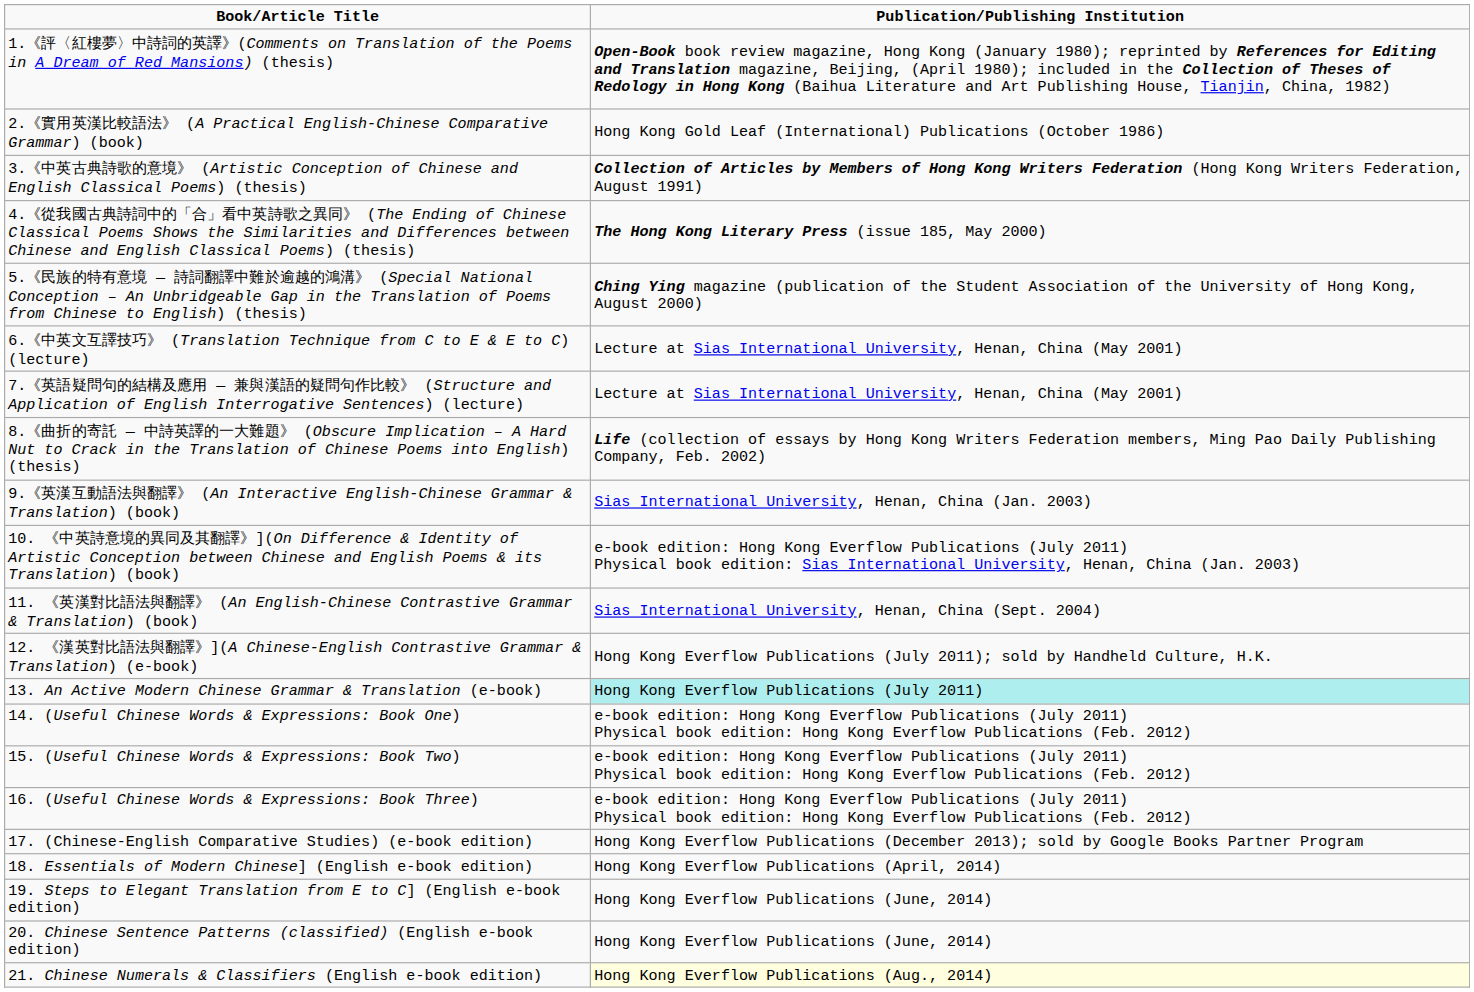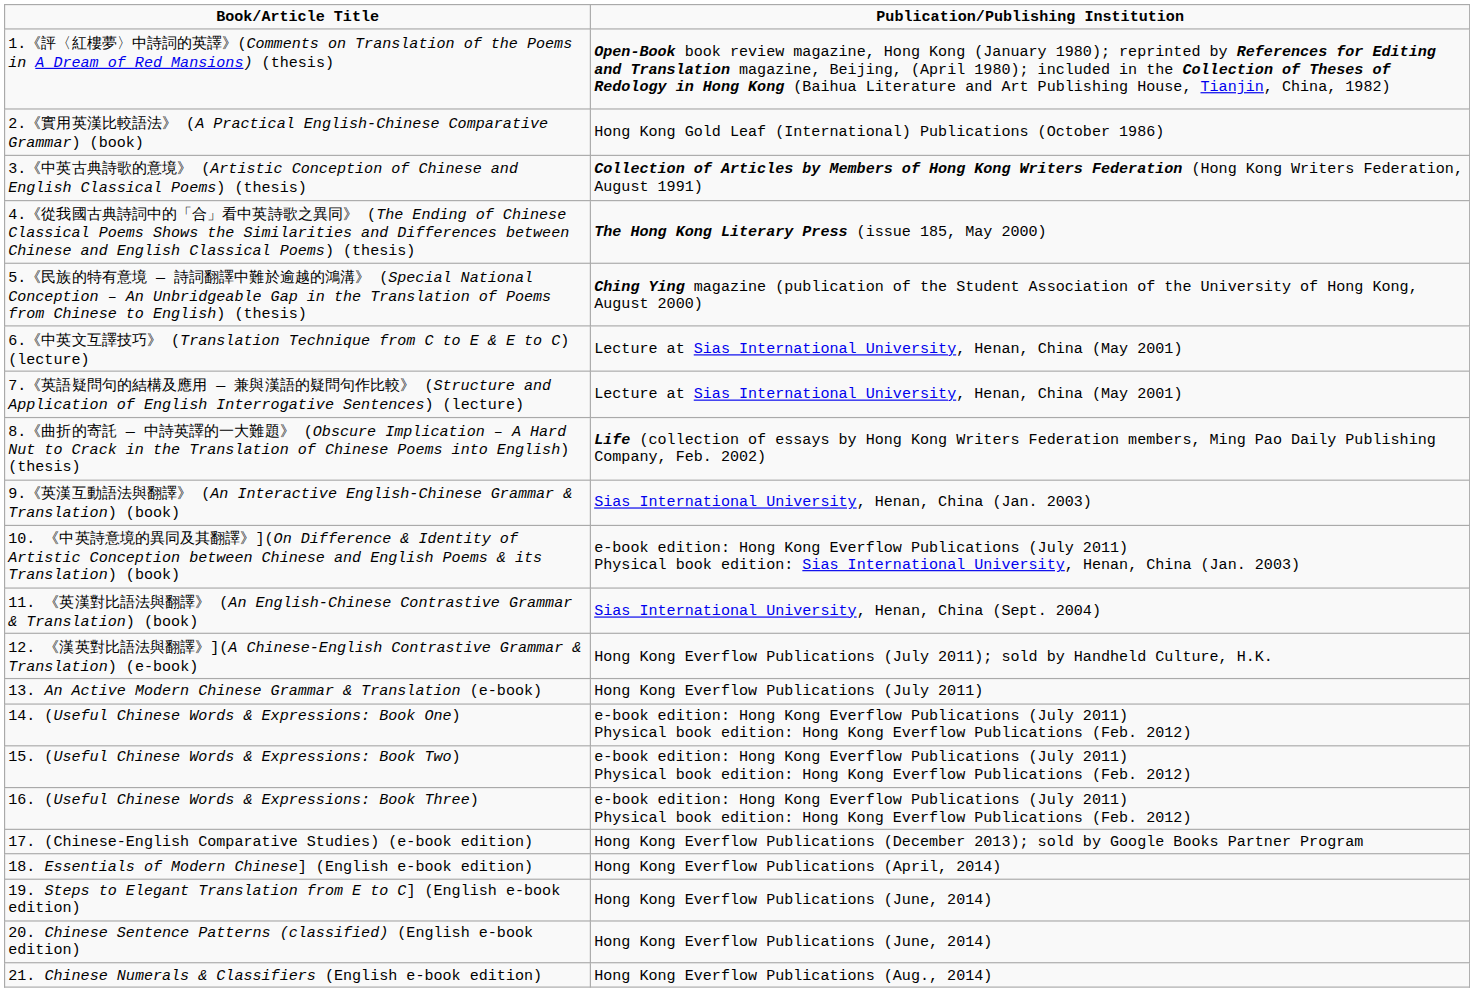(789, 691) paleturquoise background -> (789, 691) no background
(793, 975) lightyellow background -> (793, 975) no background
